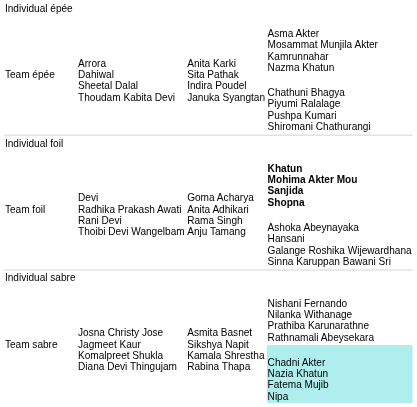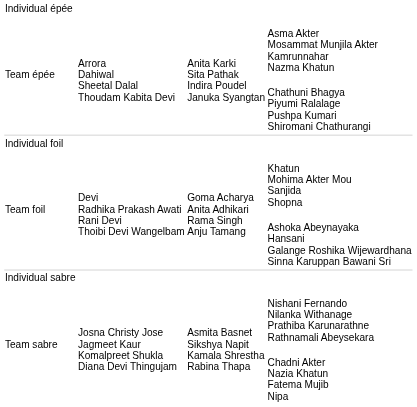(312, 185) bold -> (310, 185) normal
(298, 379) paleturquoise background -> (298, 379) no background
